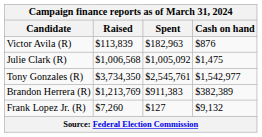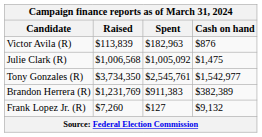(118, 92) $1,213,769 -> (118, 92) $1,231,769
